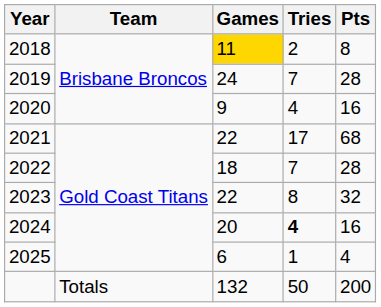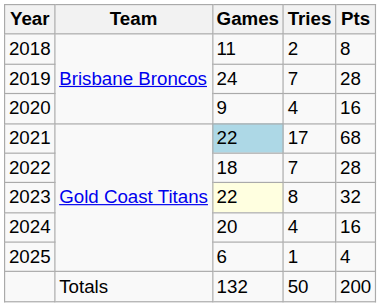(226, 49) gold background -> (226, 49) no background
(227, 138) no background -> (227, 138) lightblue background
(227, 197) no background -> (227, 197) lightyellow background
(293, 227) bold -> (293, 227) normal
